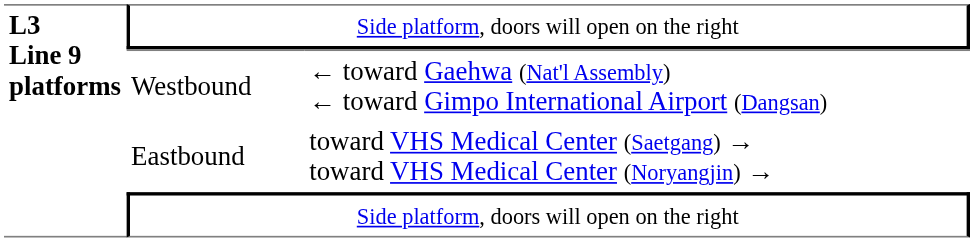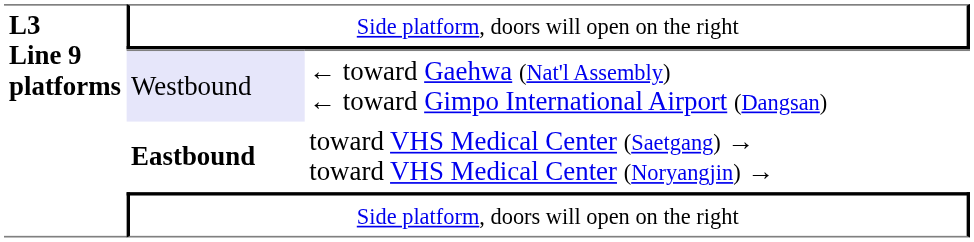(191, 85) no background -> (191, 85) lavender background
(188, 156) normal -> (193, 156) bold
